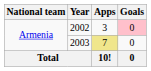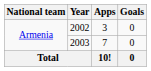(132, 27) pink background -> (132, 27) no background
(105, 43) khaki background -> (105, 43) no background
